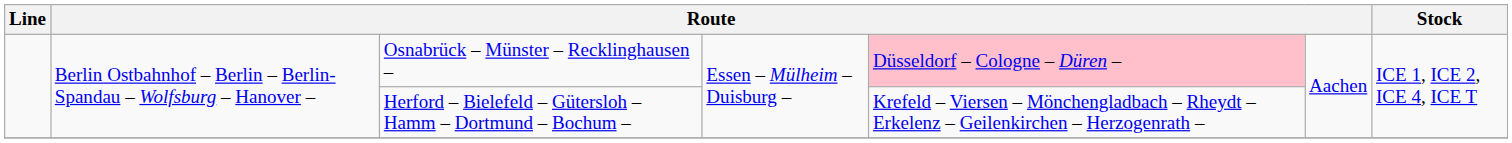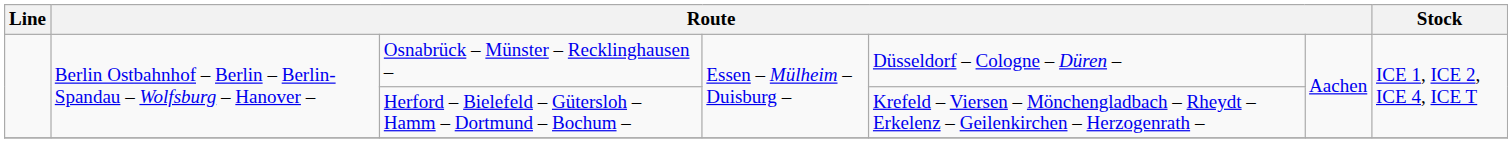(997, 60) pink background -> (997, 60) no background
